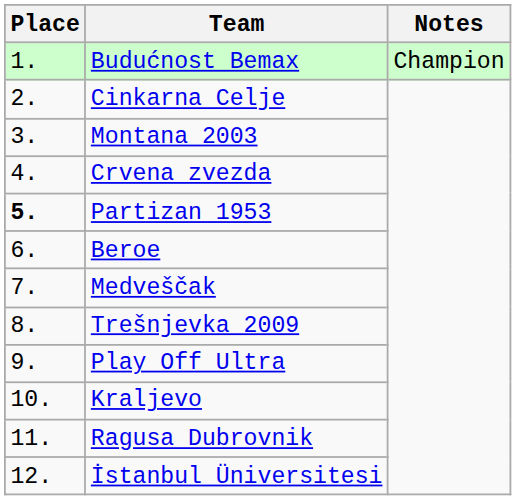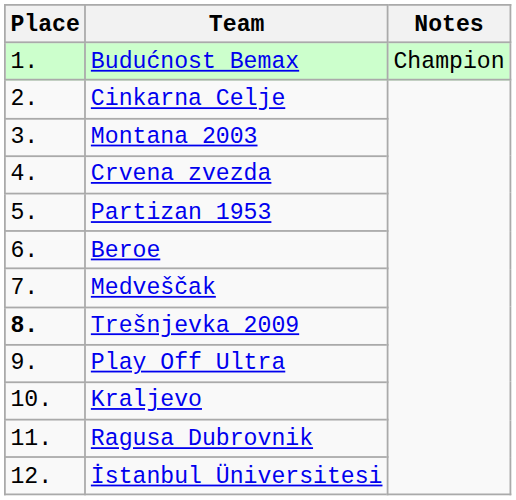(24, 212) bold -> (24, 212) normal
(24, 325) normal -> (24, 325) bold
